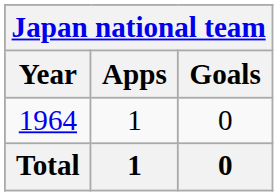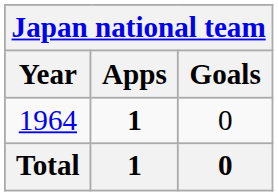(134, 119) normal -> (134, 119) bold
